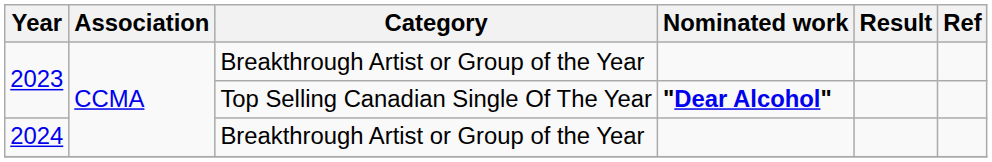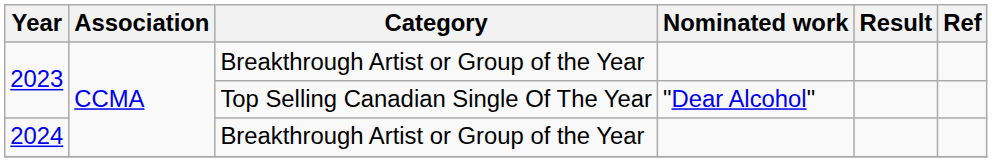(747, 99) bold -> (739, 99) normal
